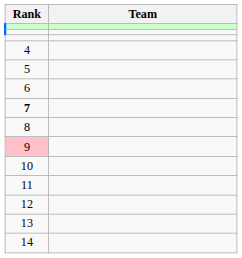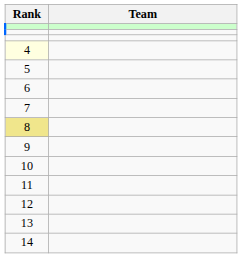(27, 50) no background -> (27, 50) lightyellow background
(27, 108) bold -> (27, 108) normal
(27, 127) no background -> (27, 127) khaki background
(27, 146) pink background -> (27, 146) no background
